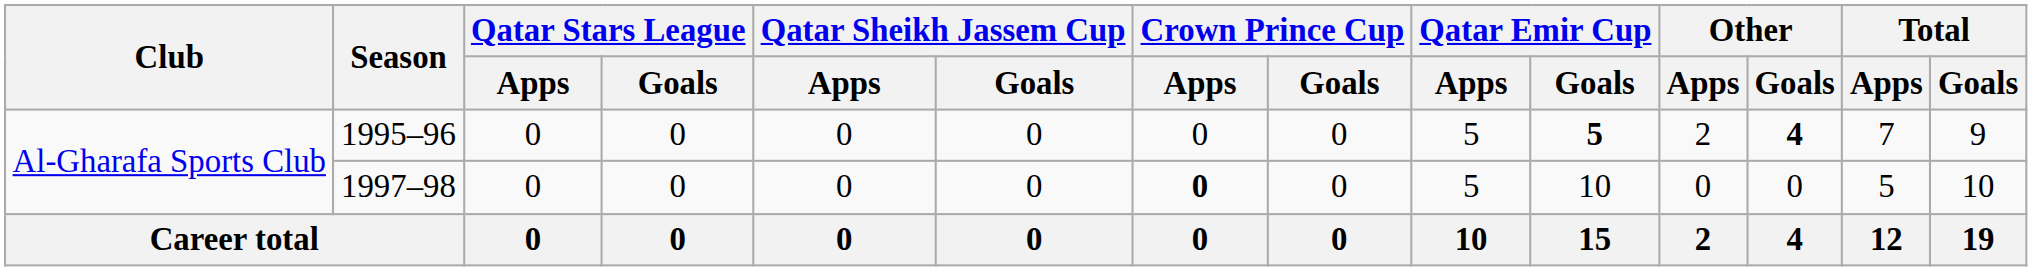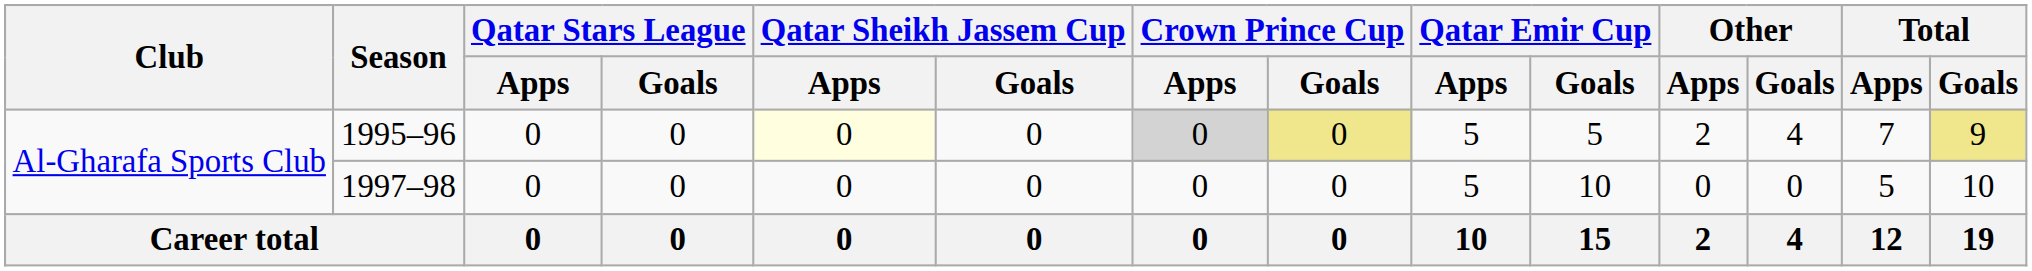(844, 134) no background -> (844, 134) lightyellow background
(1200, 134) no background -> (1200, 134) lightgrey background
(1339, 134) no background -> (1339, 134) khaki background
(1595, 134) bold -> (1595, 134) normal
(1795, 134) bold -> (1795, 134) normal
(1978, 134) no background -> (1978, 134) khaki background
(1200, 186) bold -> (1200, 186) normal
